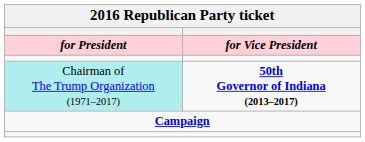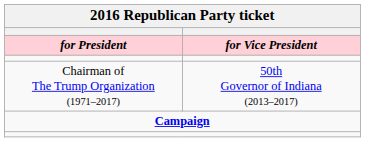(93, 86) paleturquoise background -> (93, 86) no background
(271, 86) bold -> (271, 86) normal
